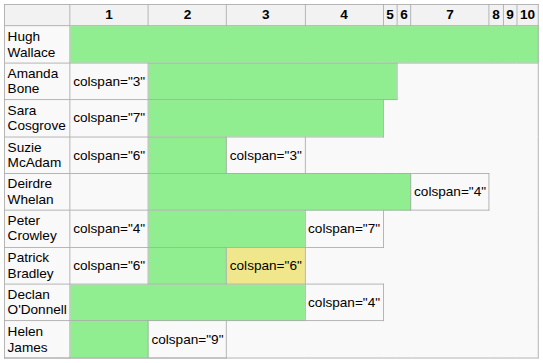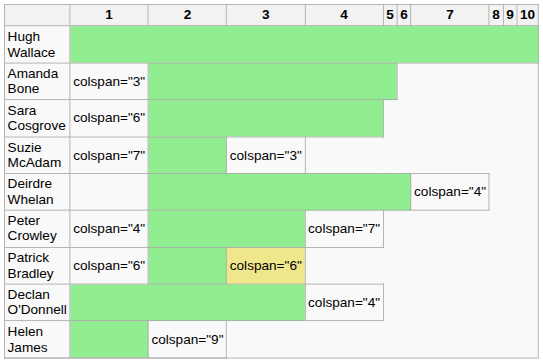(109, 118) colspan="7" -> (109, 118) colspan="6"
(109, 155) colspan="6" -> (109, 155) colspan="7"
